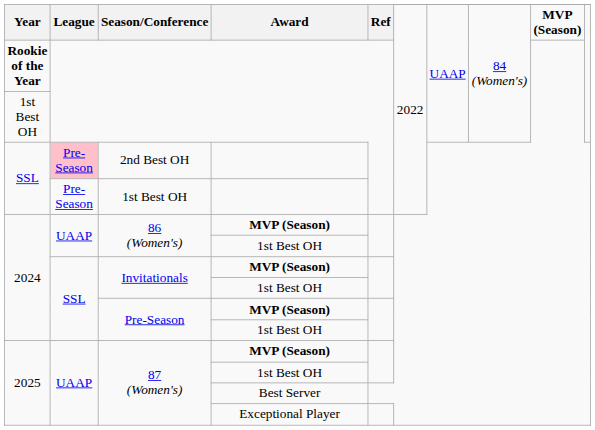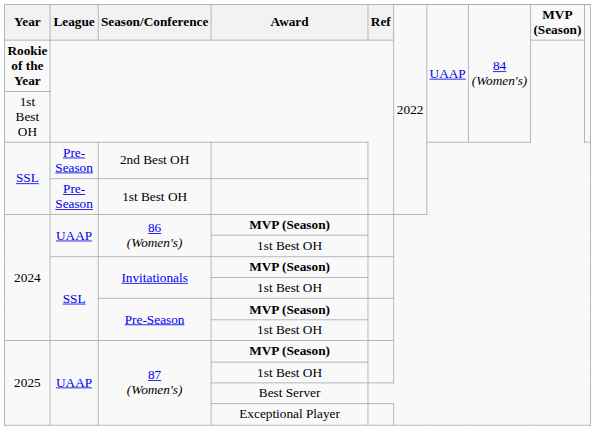(74, 160) pink background -> (74, 160) no background
